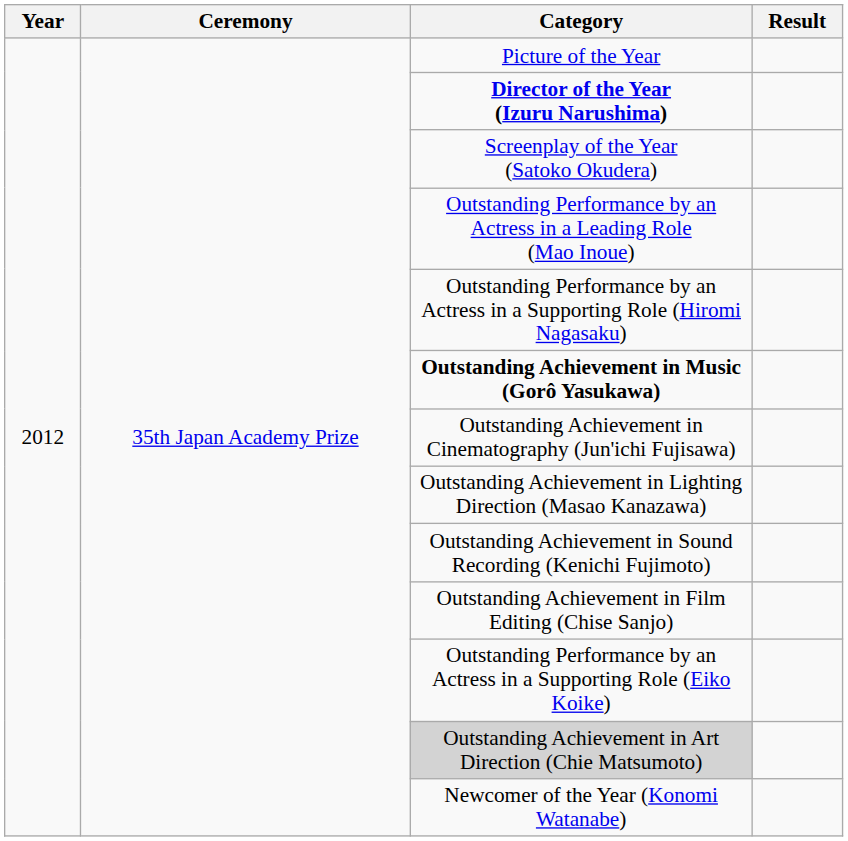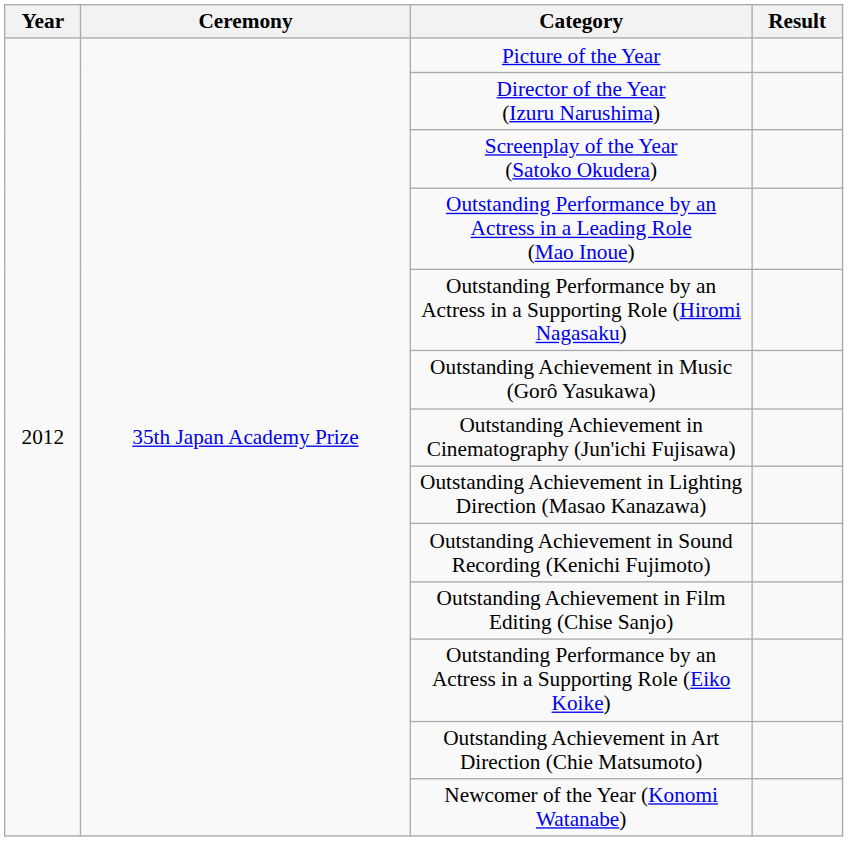(581, 100) bold -> (581, 100) normal
(581, 379) bold -> (581, 379) normal
(581, 749) lightgrey background -> (581, 749) no background
